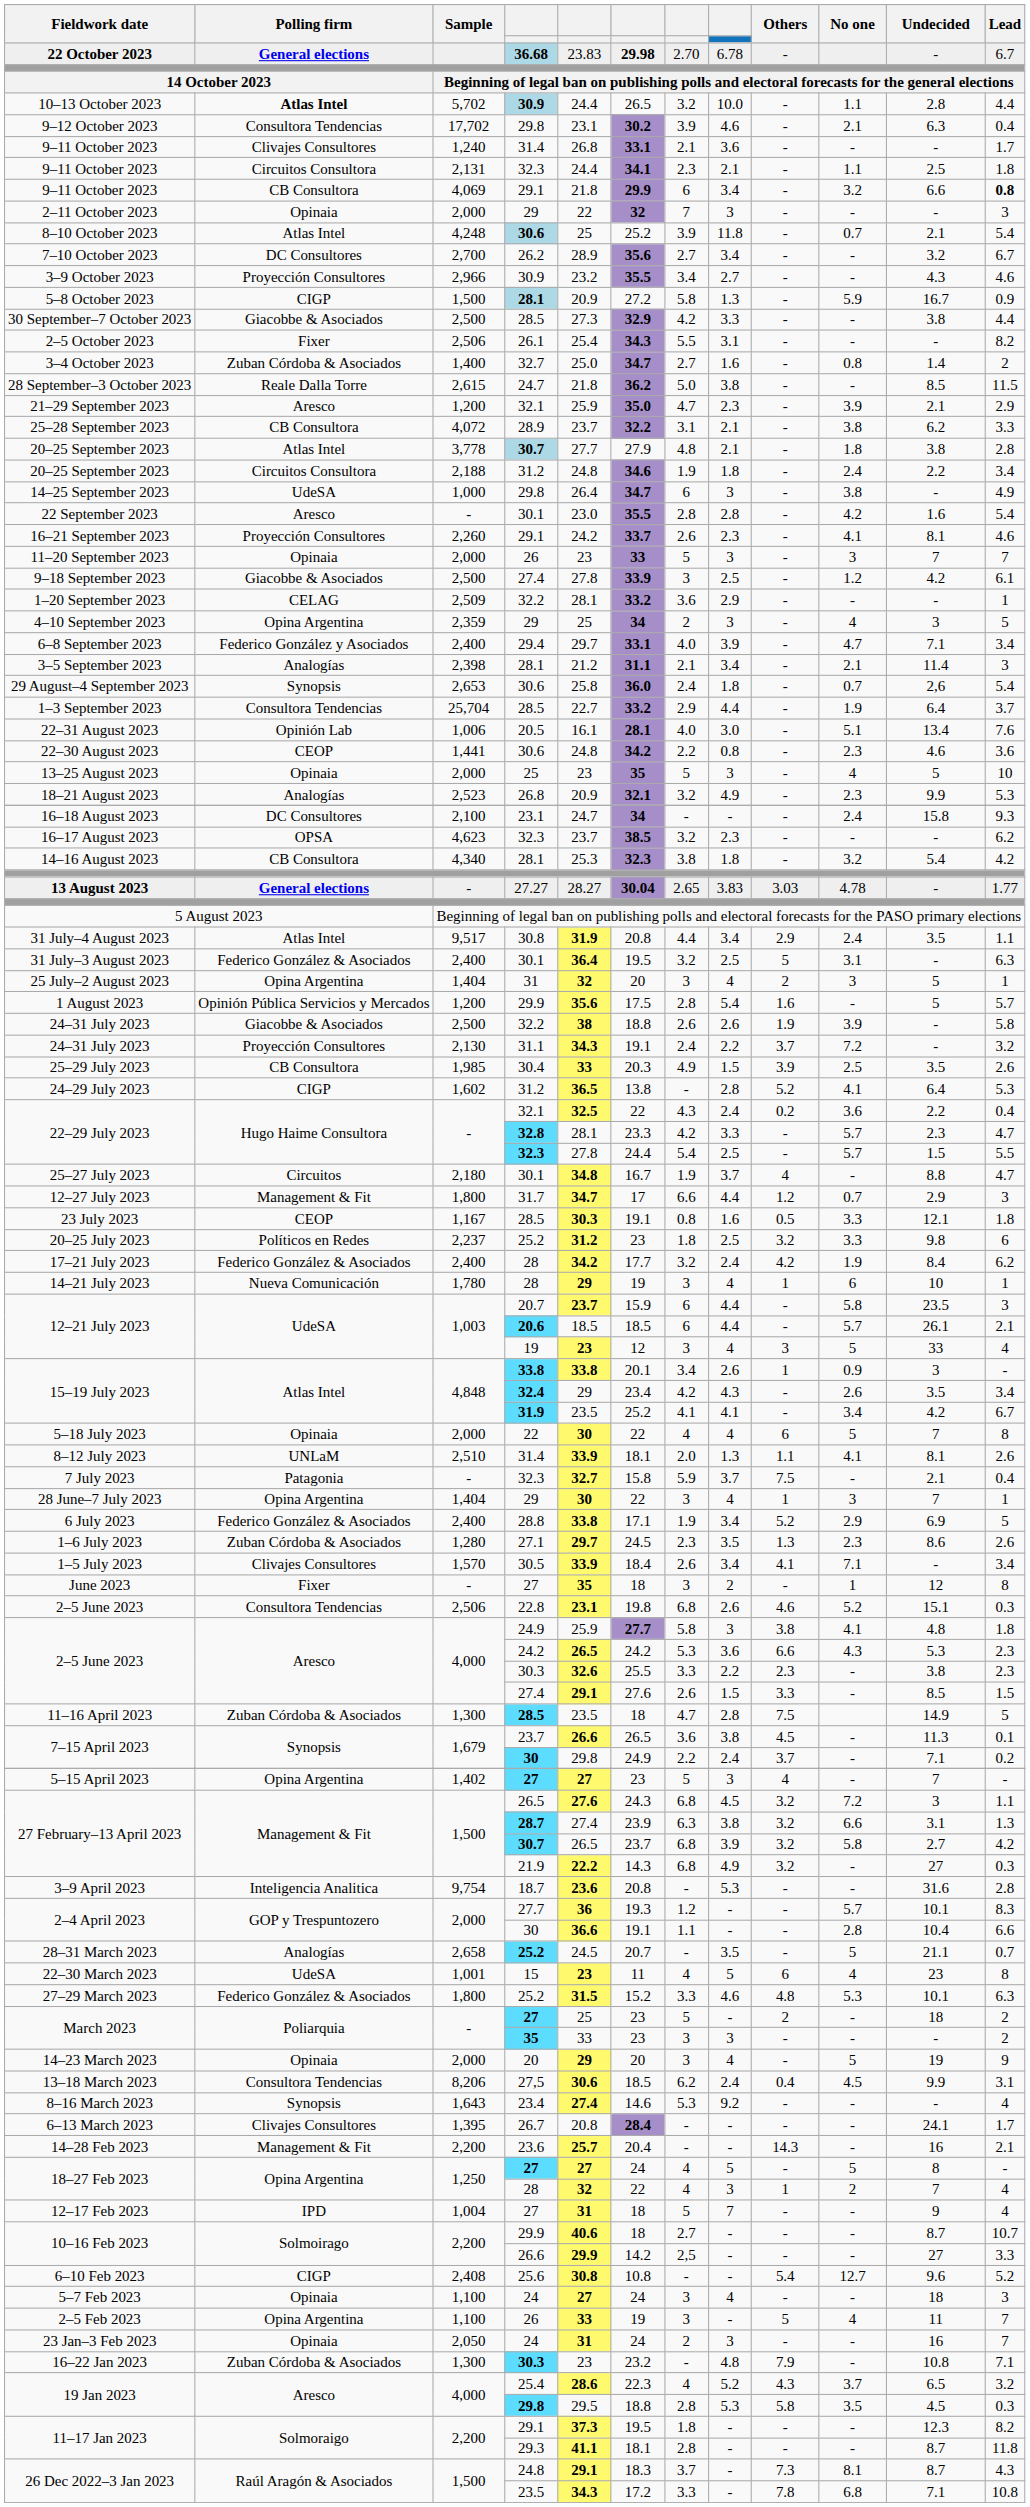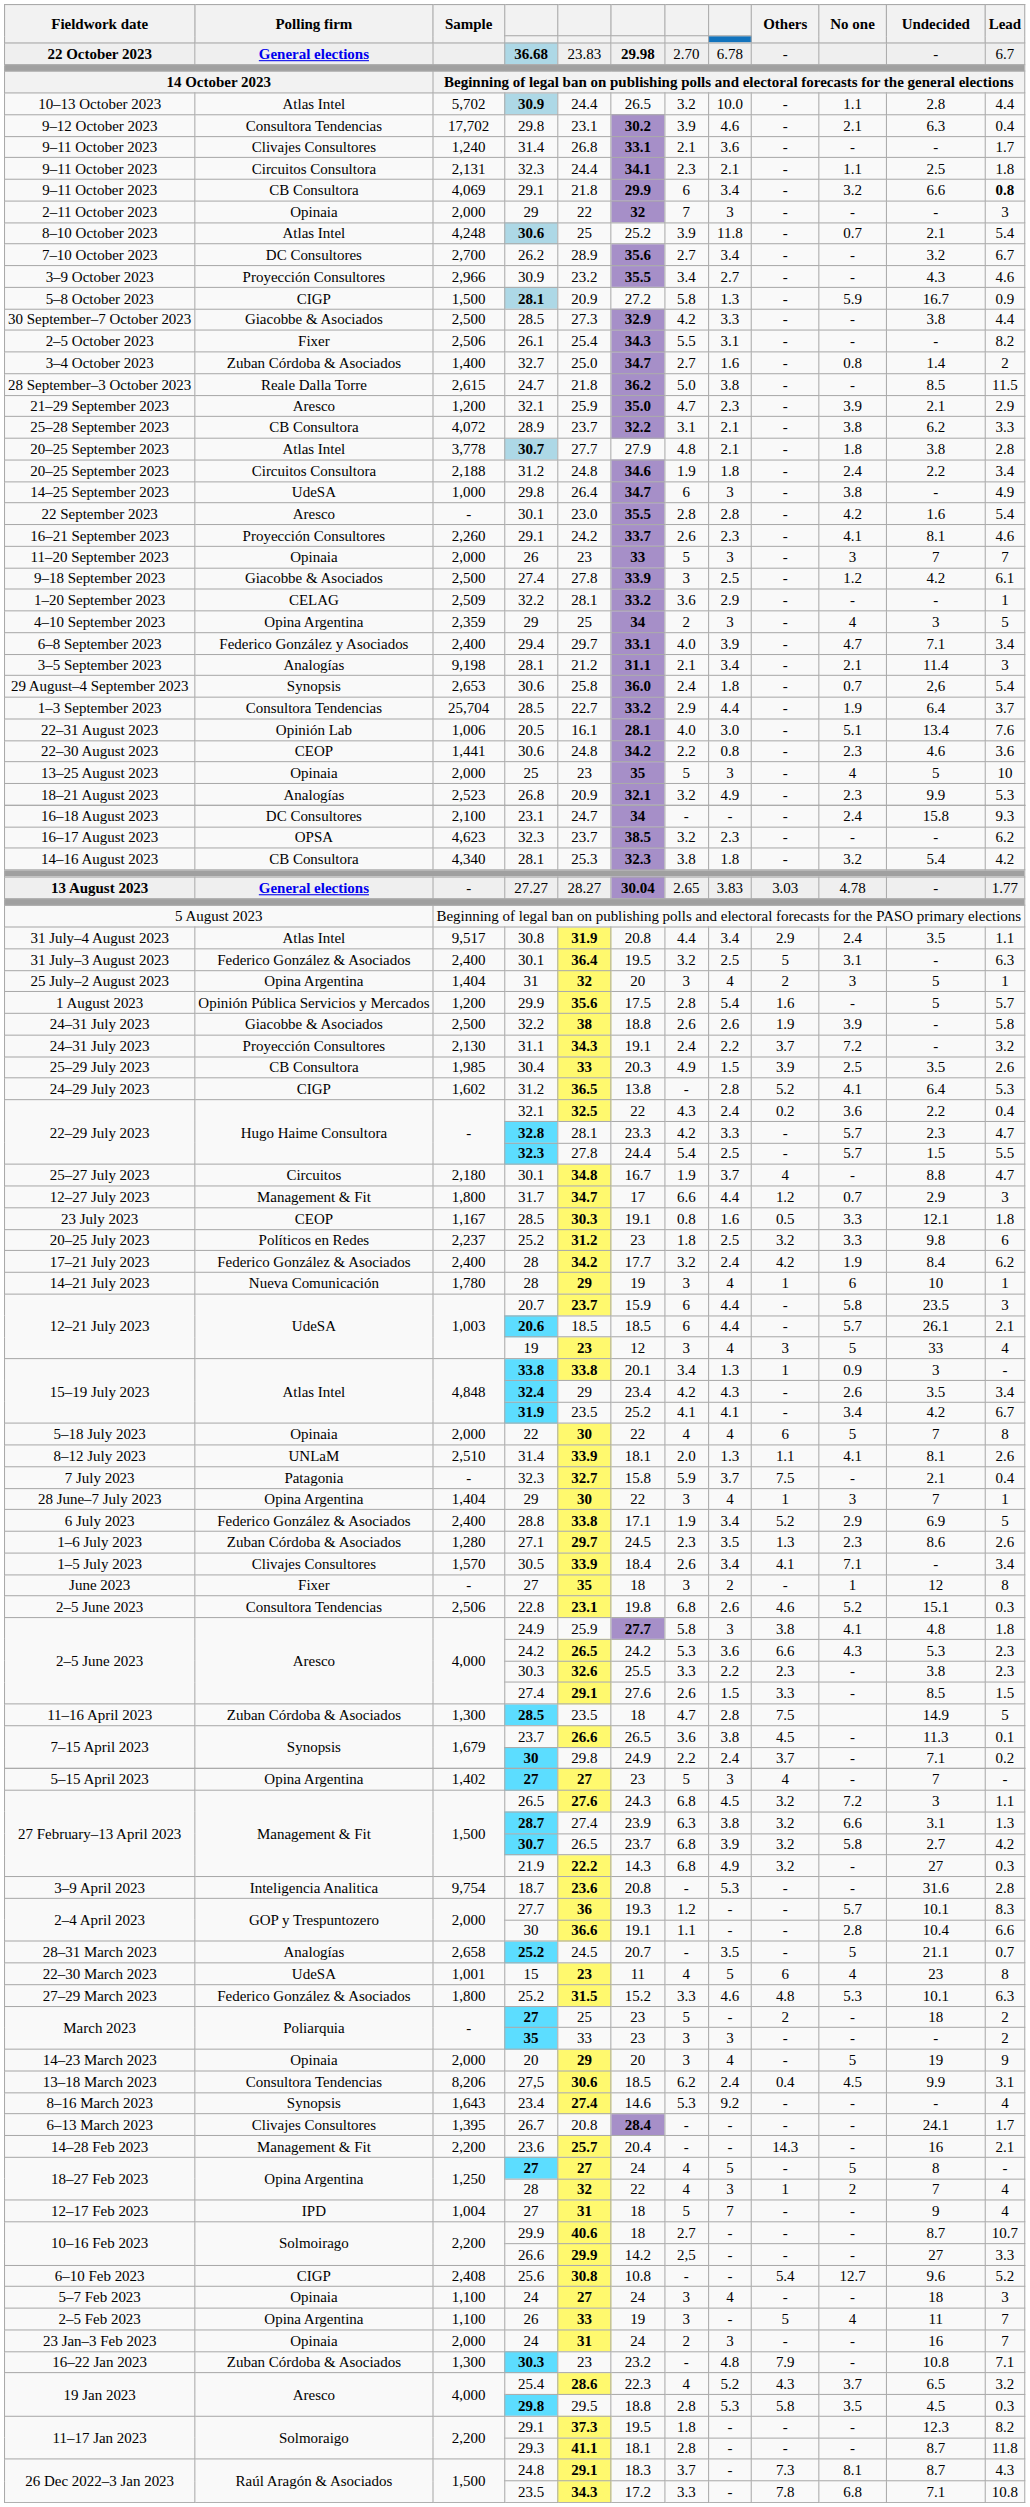(314, 104) bold -> (314, 104) normal
(469, 665) 2,398 -> (469, 665) 9,198
(730, 1370) 2.6 -> (730, 1370) 1.3
(469, 2341) 2,050 -> (469, 2341) 2,000
